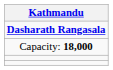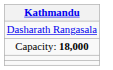(56, 30) bold -> (52, 30) normal
